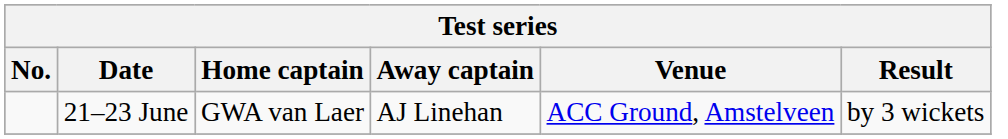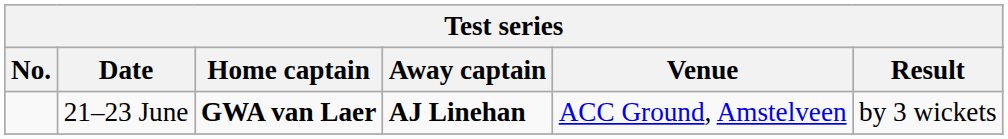(282, 112) normal -> (289, 112) bold
(440, 112) normal -> (457, 112) bold
